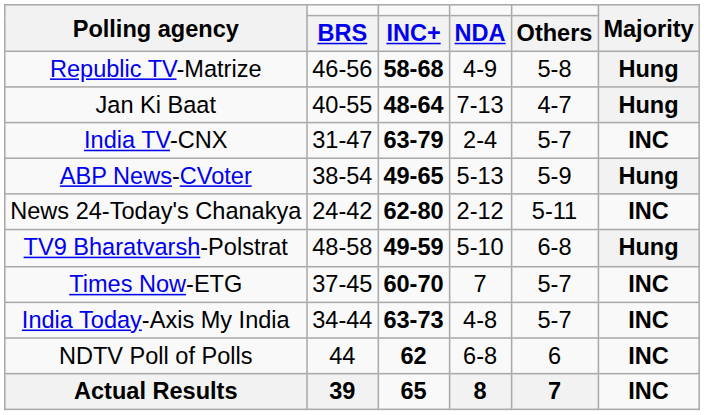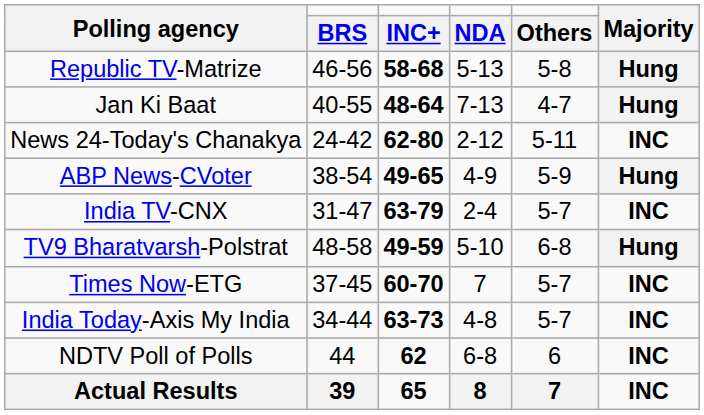(480, 69) 4-9 -> (480, 69) 5-13
rows swapped: (156, 140) <-> (156, 212)
(480, 176) 5-13 -> (480, 176) 4-9
